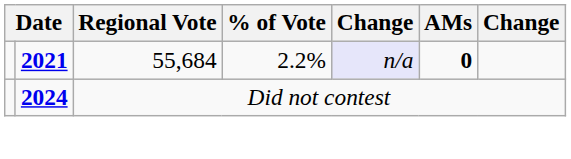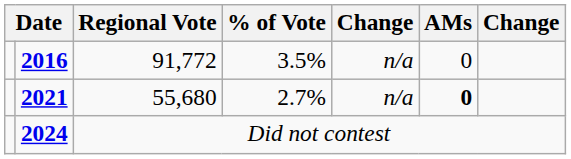+ row: (44, 60)
(184, 60) 55,684 -> (184, 97) 55,680
(302, 60) 2.2% -> (302, 97) 2.7%
(398, 60) lavender background -> (398, 97) no background
